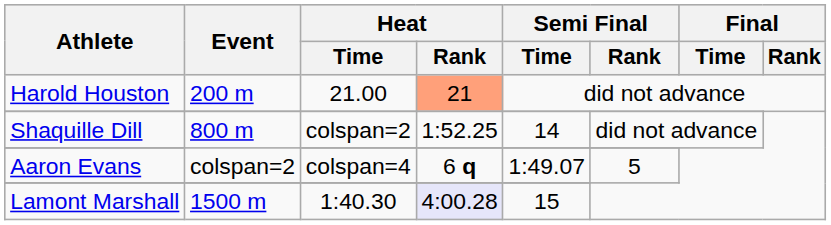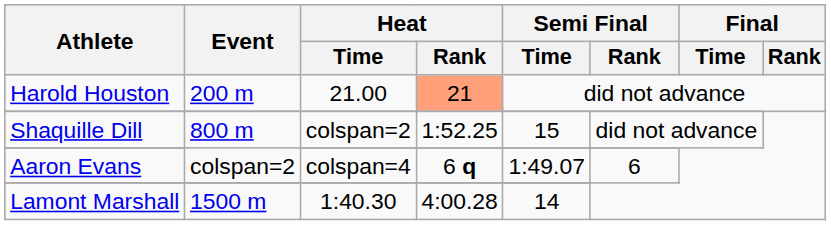(547, 130) 14 -> (547, 130) 15
(634, 166) 5 -> (634, 166) 6
(460, 202) lavender background -> (460, 202) no background
(547, 202) 15 -> (547, 202) 14
